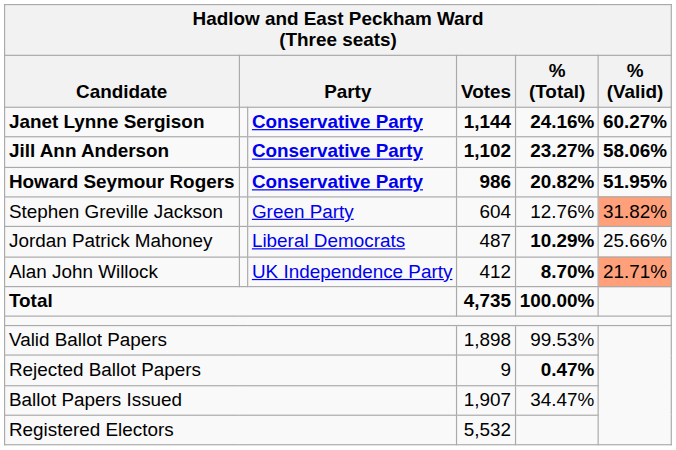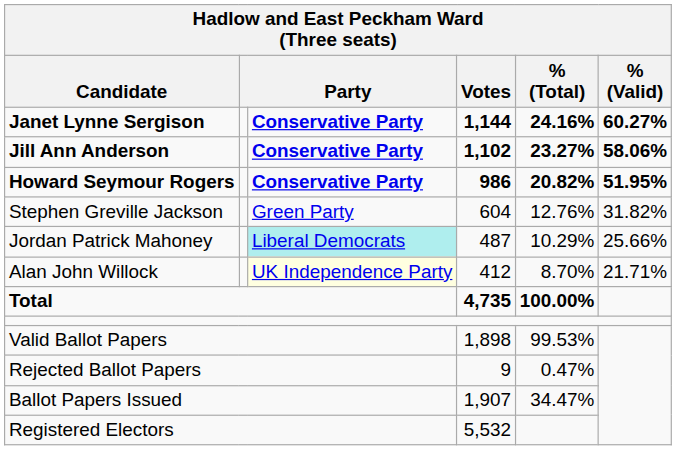(635, 211) lightsalmon background -> (635, 211) no background
(329, 241) no background -> (329, 241) paleturquoise background
(562, 241) bold -> (562, 241) normal
(352, 271) no background -> (352, 271) lightyellow background
(568, 271) bold -> (568, 271) normal
(635, 271) lightsalmon background -> (635, 271) no background
(568, 370) bold -> (568, 370) normal
